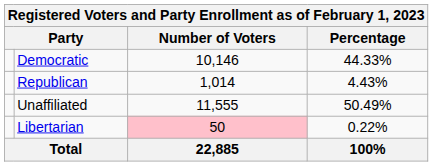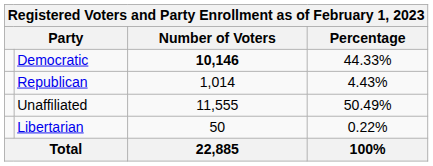(217, 60) normal -> (217, 60) bold
(217, 127) pink background -> (217, 127) no background
